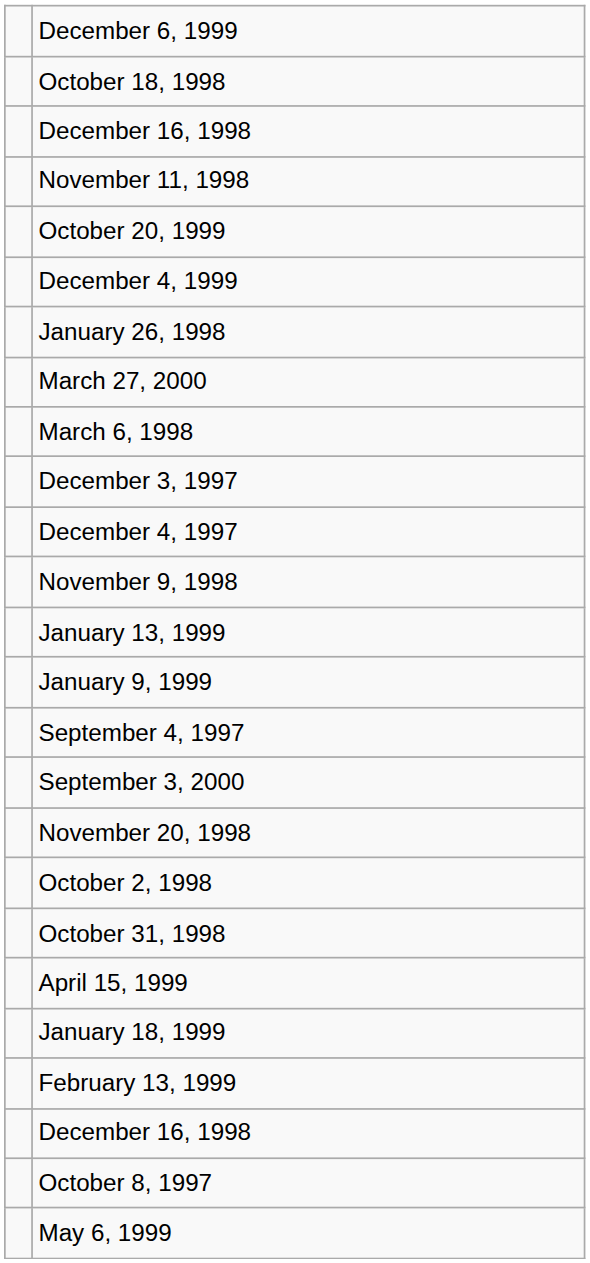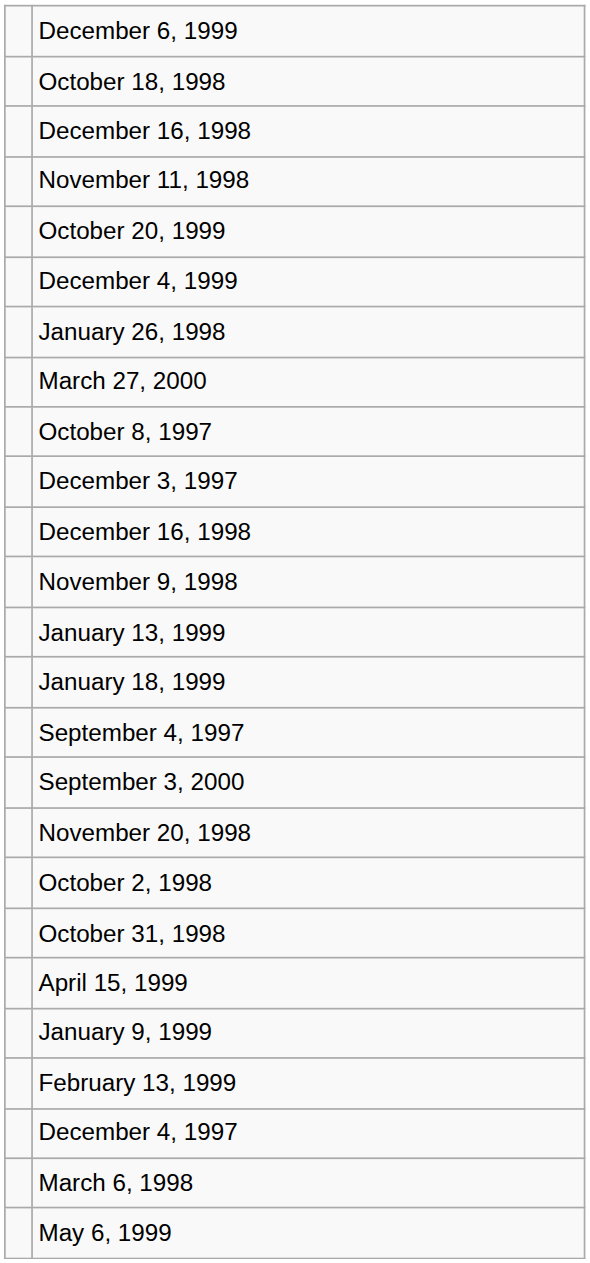(116, 431) March 6, 1998 -> (125, 431) October 8, 1997
(138, 531) December 4, 1997 -> (145, 531) December 16, 1998
(125, 682) January 9, 1999 -> (132, 682) January 18, 1999
(132, 1032) January 18, 1999 -> (125, 1032) January 9, 1999
(145, 1133) December 16, 1998 -> (138, 1133) December 4, 1997
(125, 1183) October 8, 1997 -> (116, 1183) March 6, 1998
